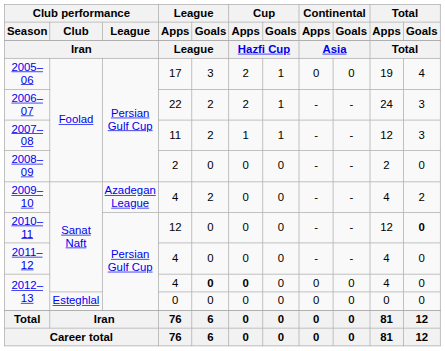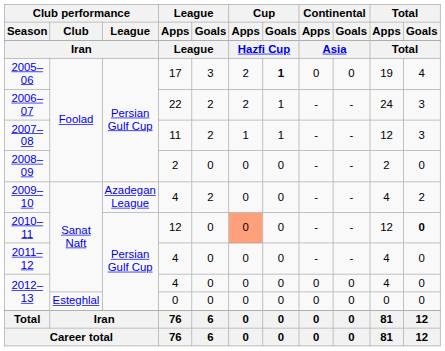(281, 73) normal -> (281, 73) bold
(246, 227) no background -> (246, 227) lightsalmon background
(210, 283) bold -> (210, 283) normal
(246, 283) bold -> (246, 283) normal
